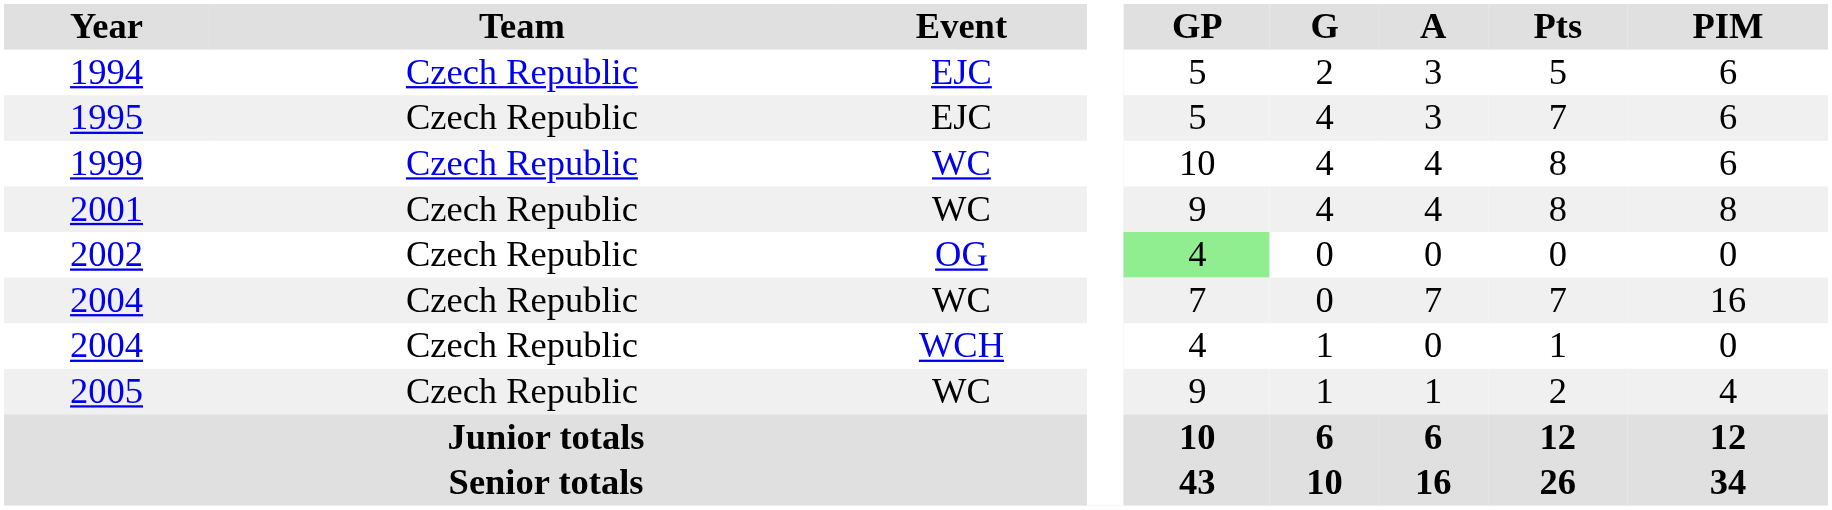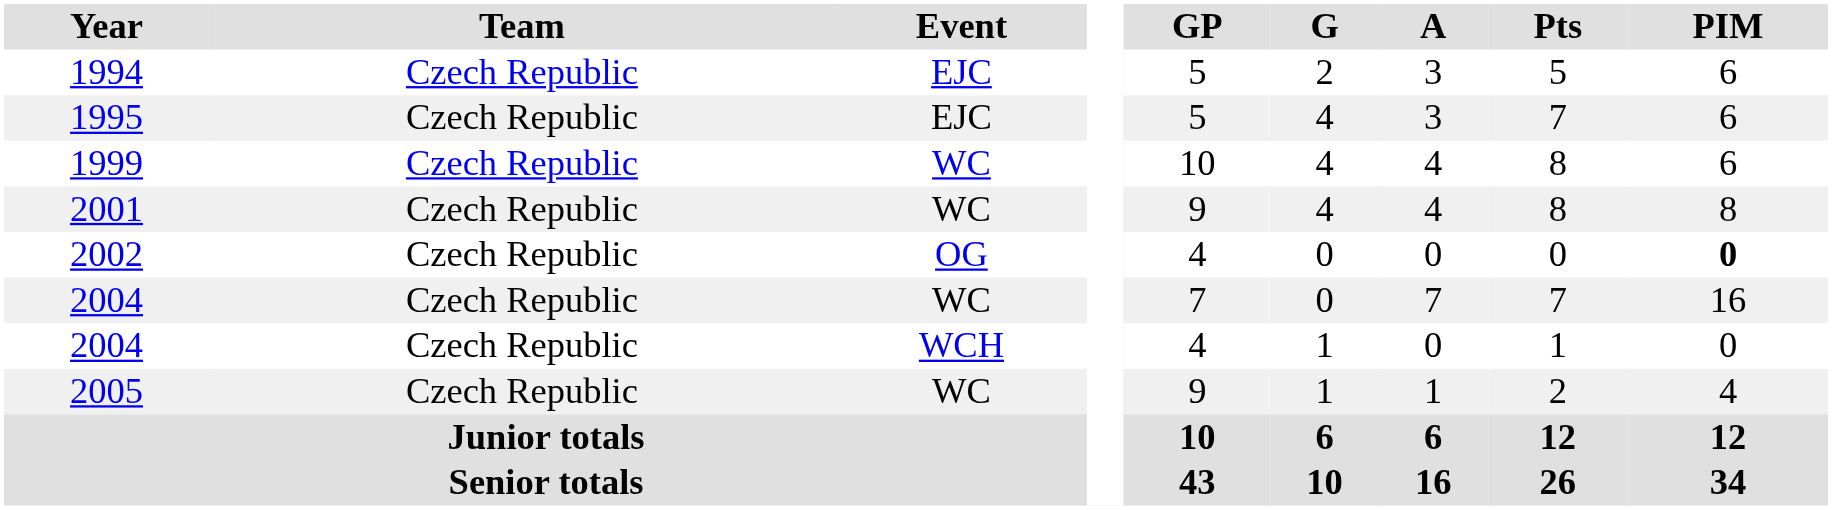(1197, 254) lightgreen background -> (1197, 254) no background
(1728, 254) normal -> (1728, 254) bold
